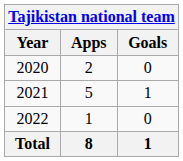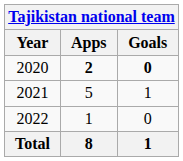(89, 67) normal -> (89, 67) bold
(148, 67) normal -> (148, 67) bold
